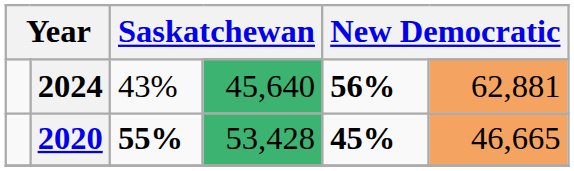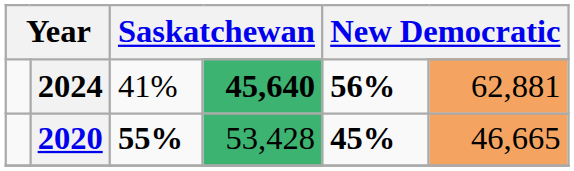(148, 85) 43% -> (148, 85) 41%
(270, 85) normal -> (270, 85) bold
